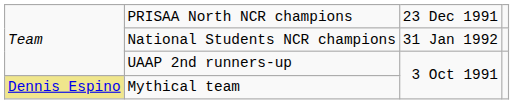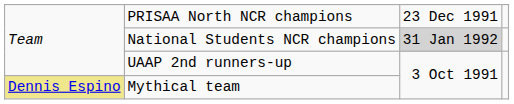(450, 40) no background -> (450, 40) lightgrey background
